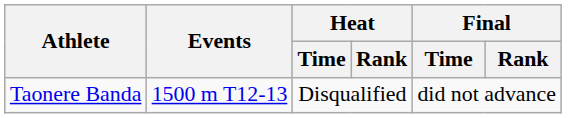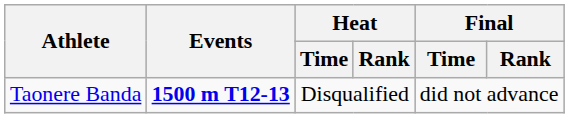(219, 95) normal -> (221, 95) bold
